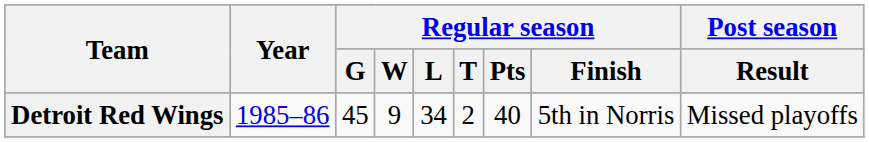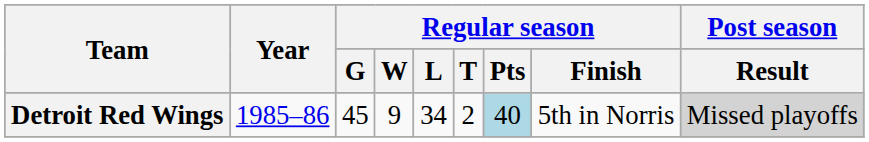(507, 114) no background -> (507, 114) lightblue background
(772, 114) no background -> (772, 114) lightgrey background
